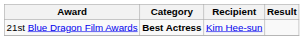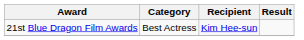(172, 27) bold -> (169, 27) normal
